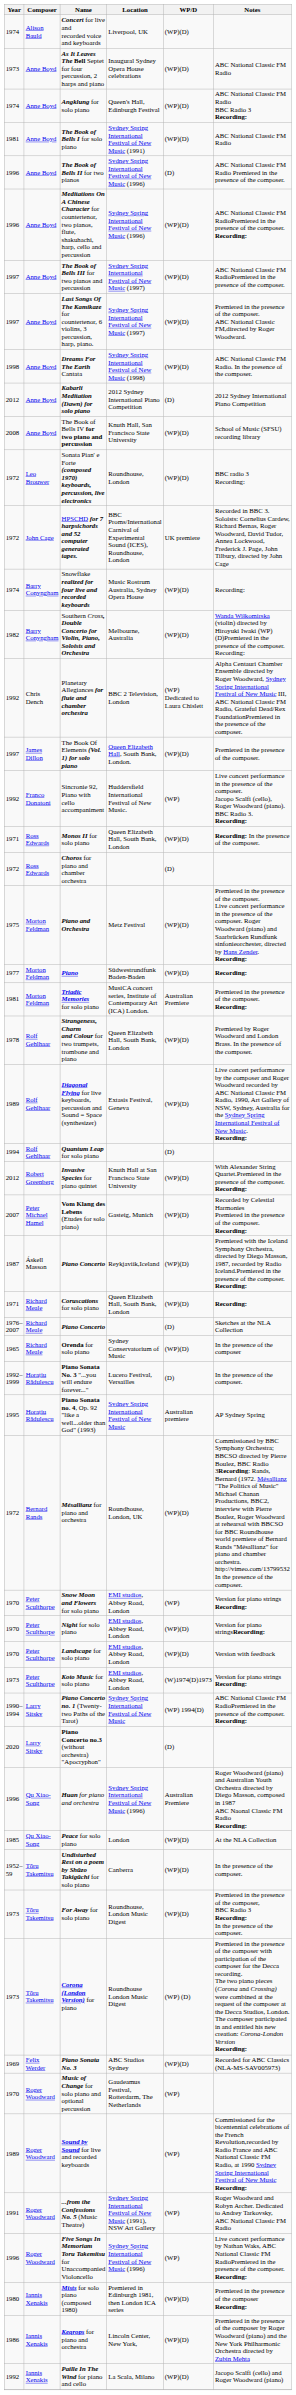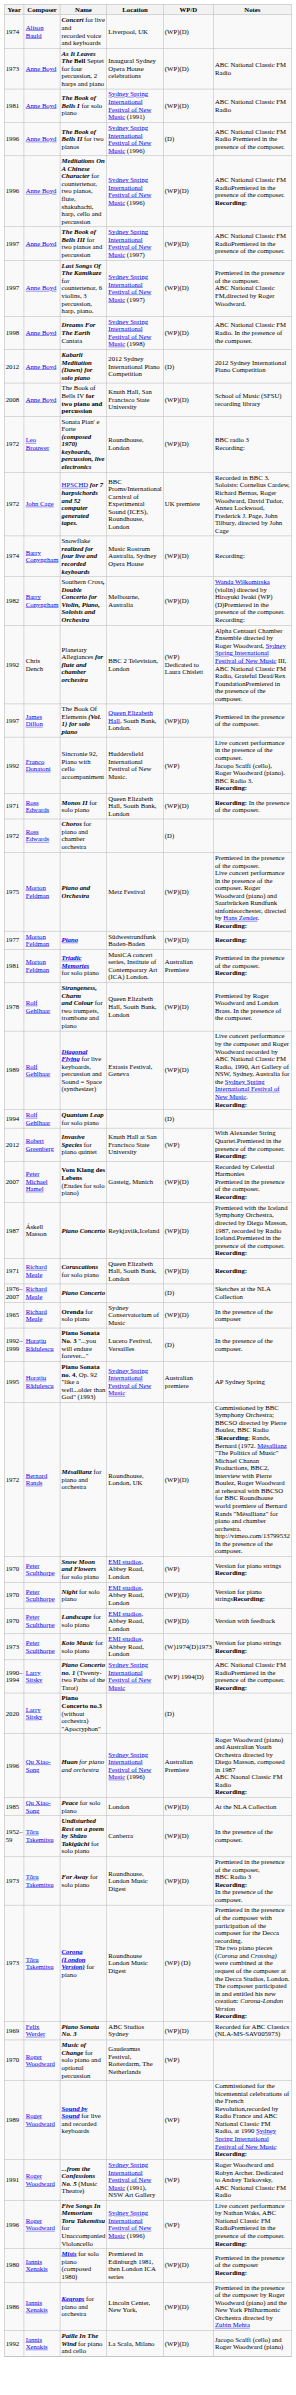- row: (80, 106)
(177, 1178) (WP)(D) -> (172, 1144) (WP)
